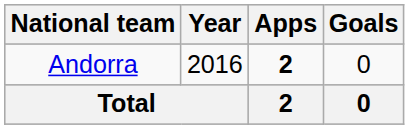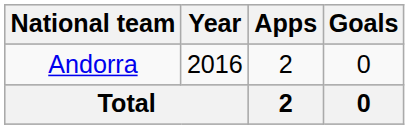(286, 64) bold -> (286, 64) normal
